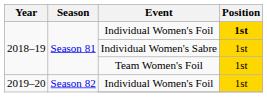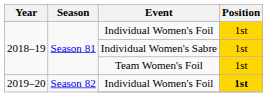(241, 30) bold -> (241, 30) normal
(241, 83) normal -> (241, 83) bold
